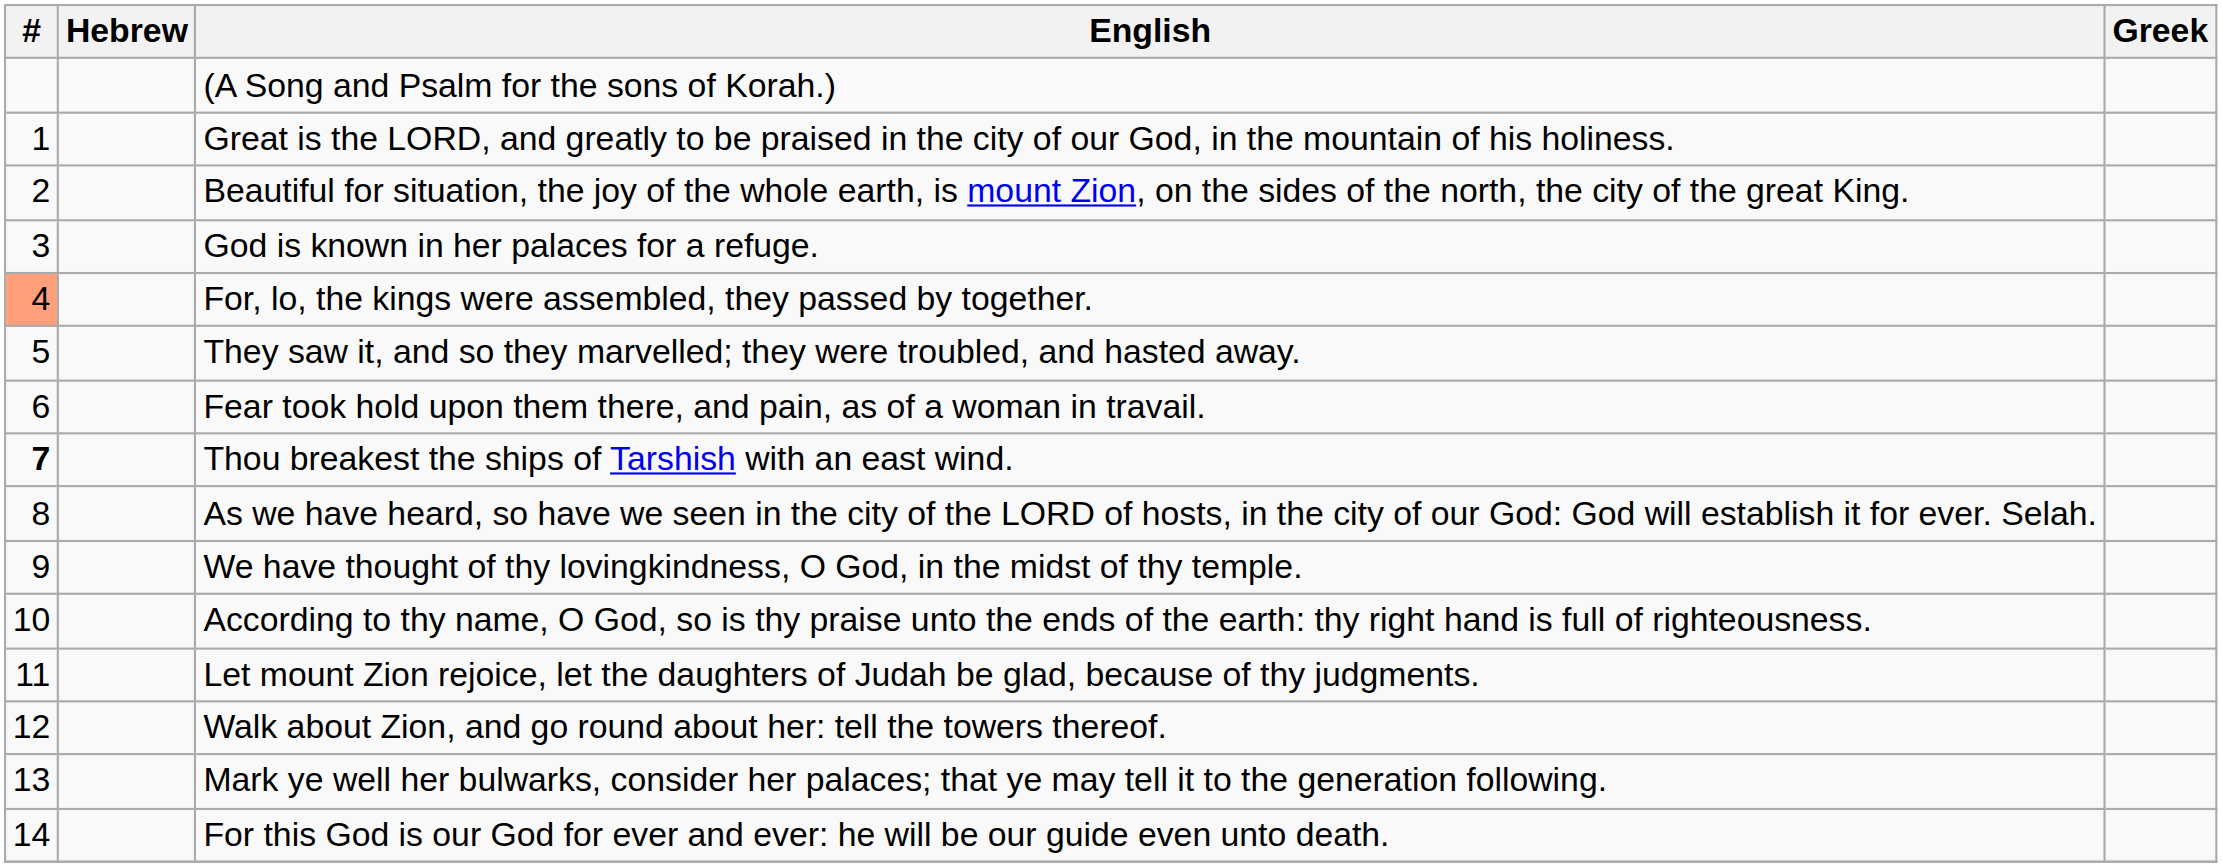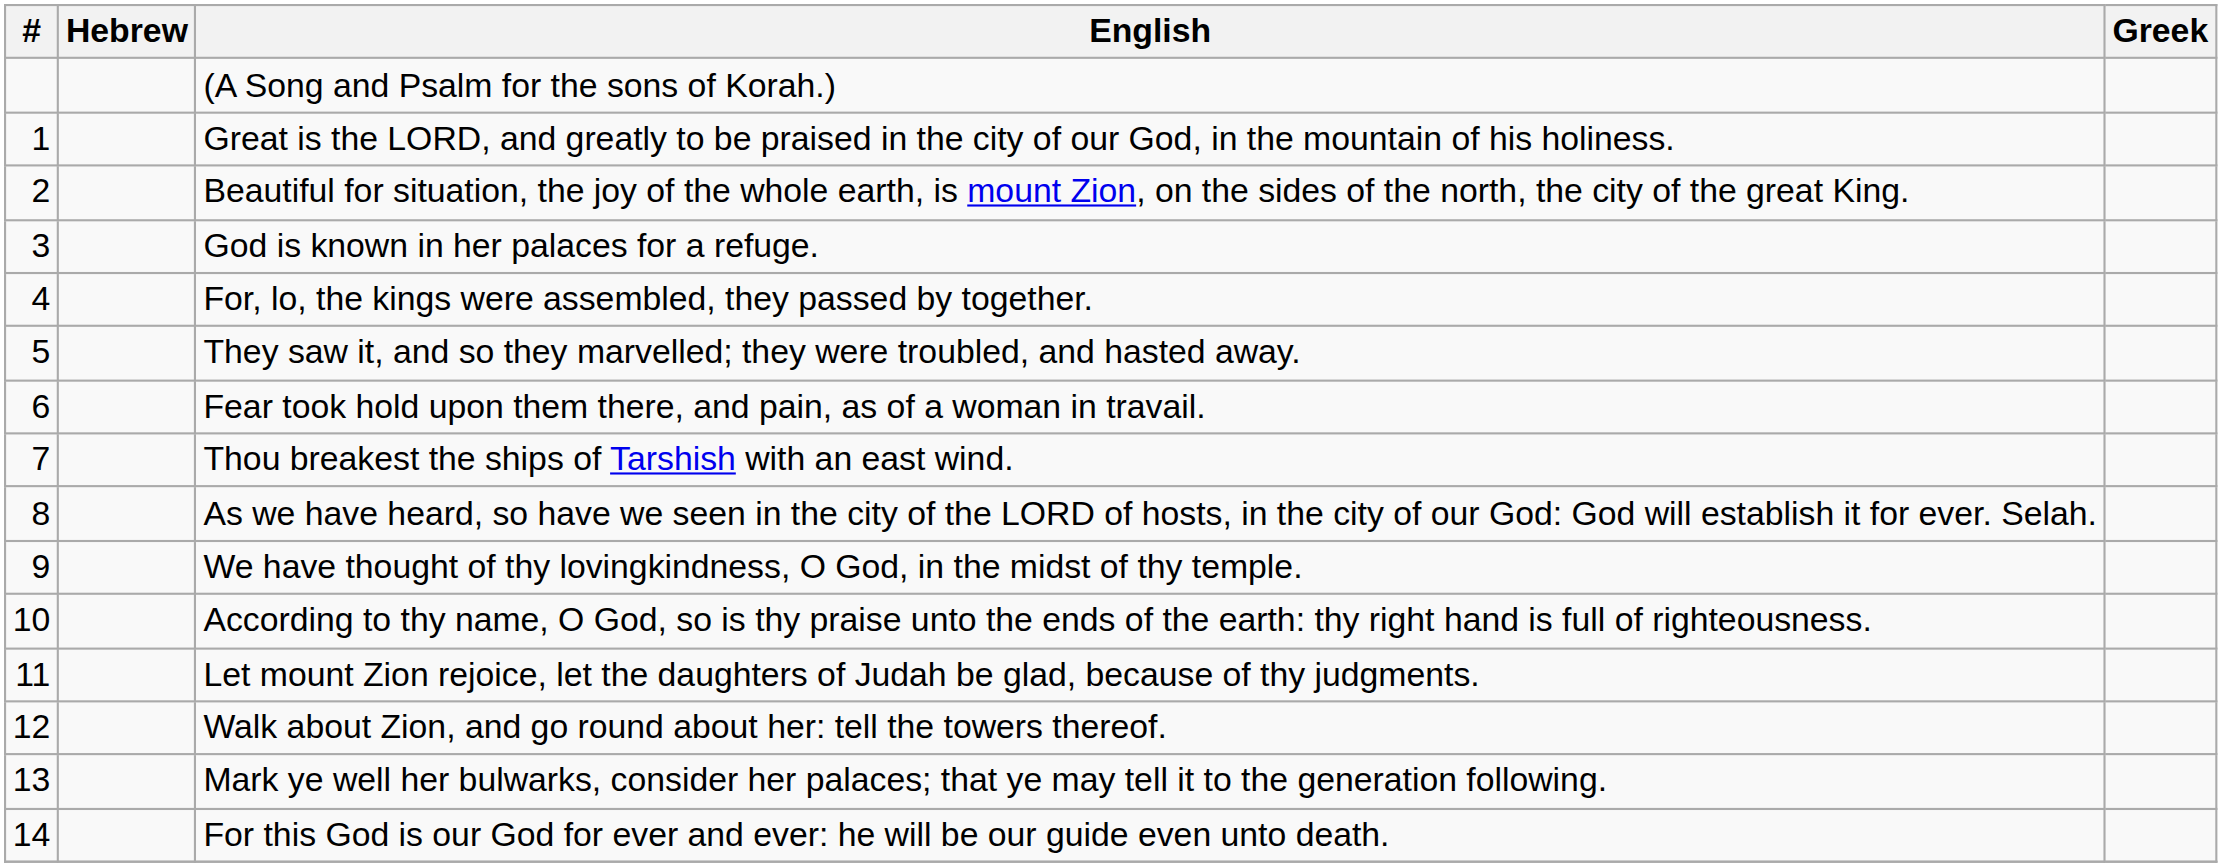(41, 298) lightsalmon background -> (41, 298) no background
(41, 459) bold -> (41, 459) normal
